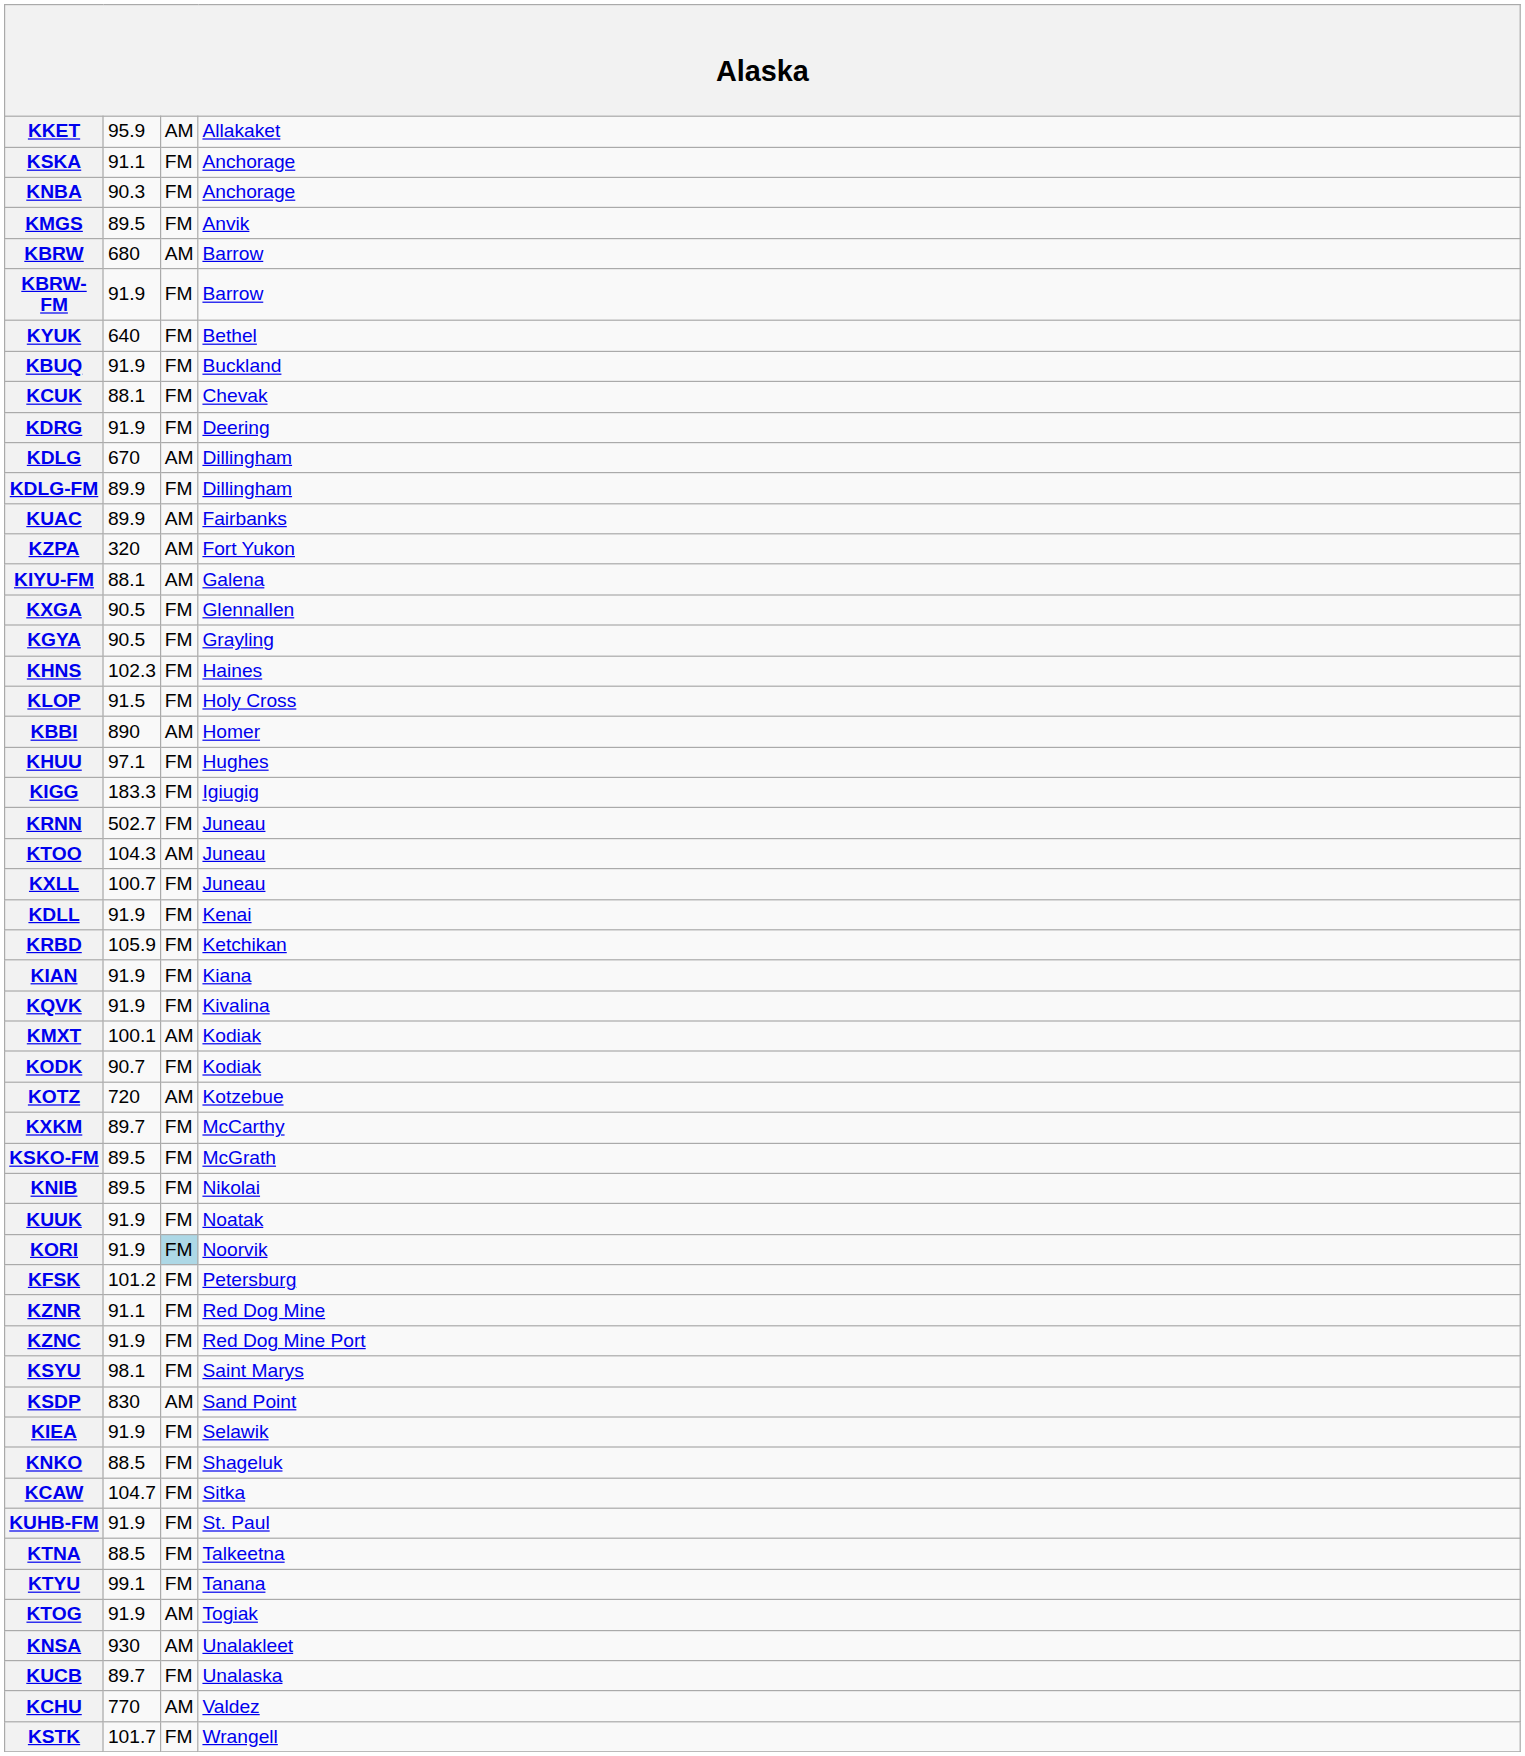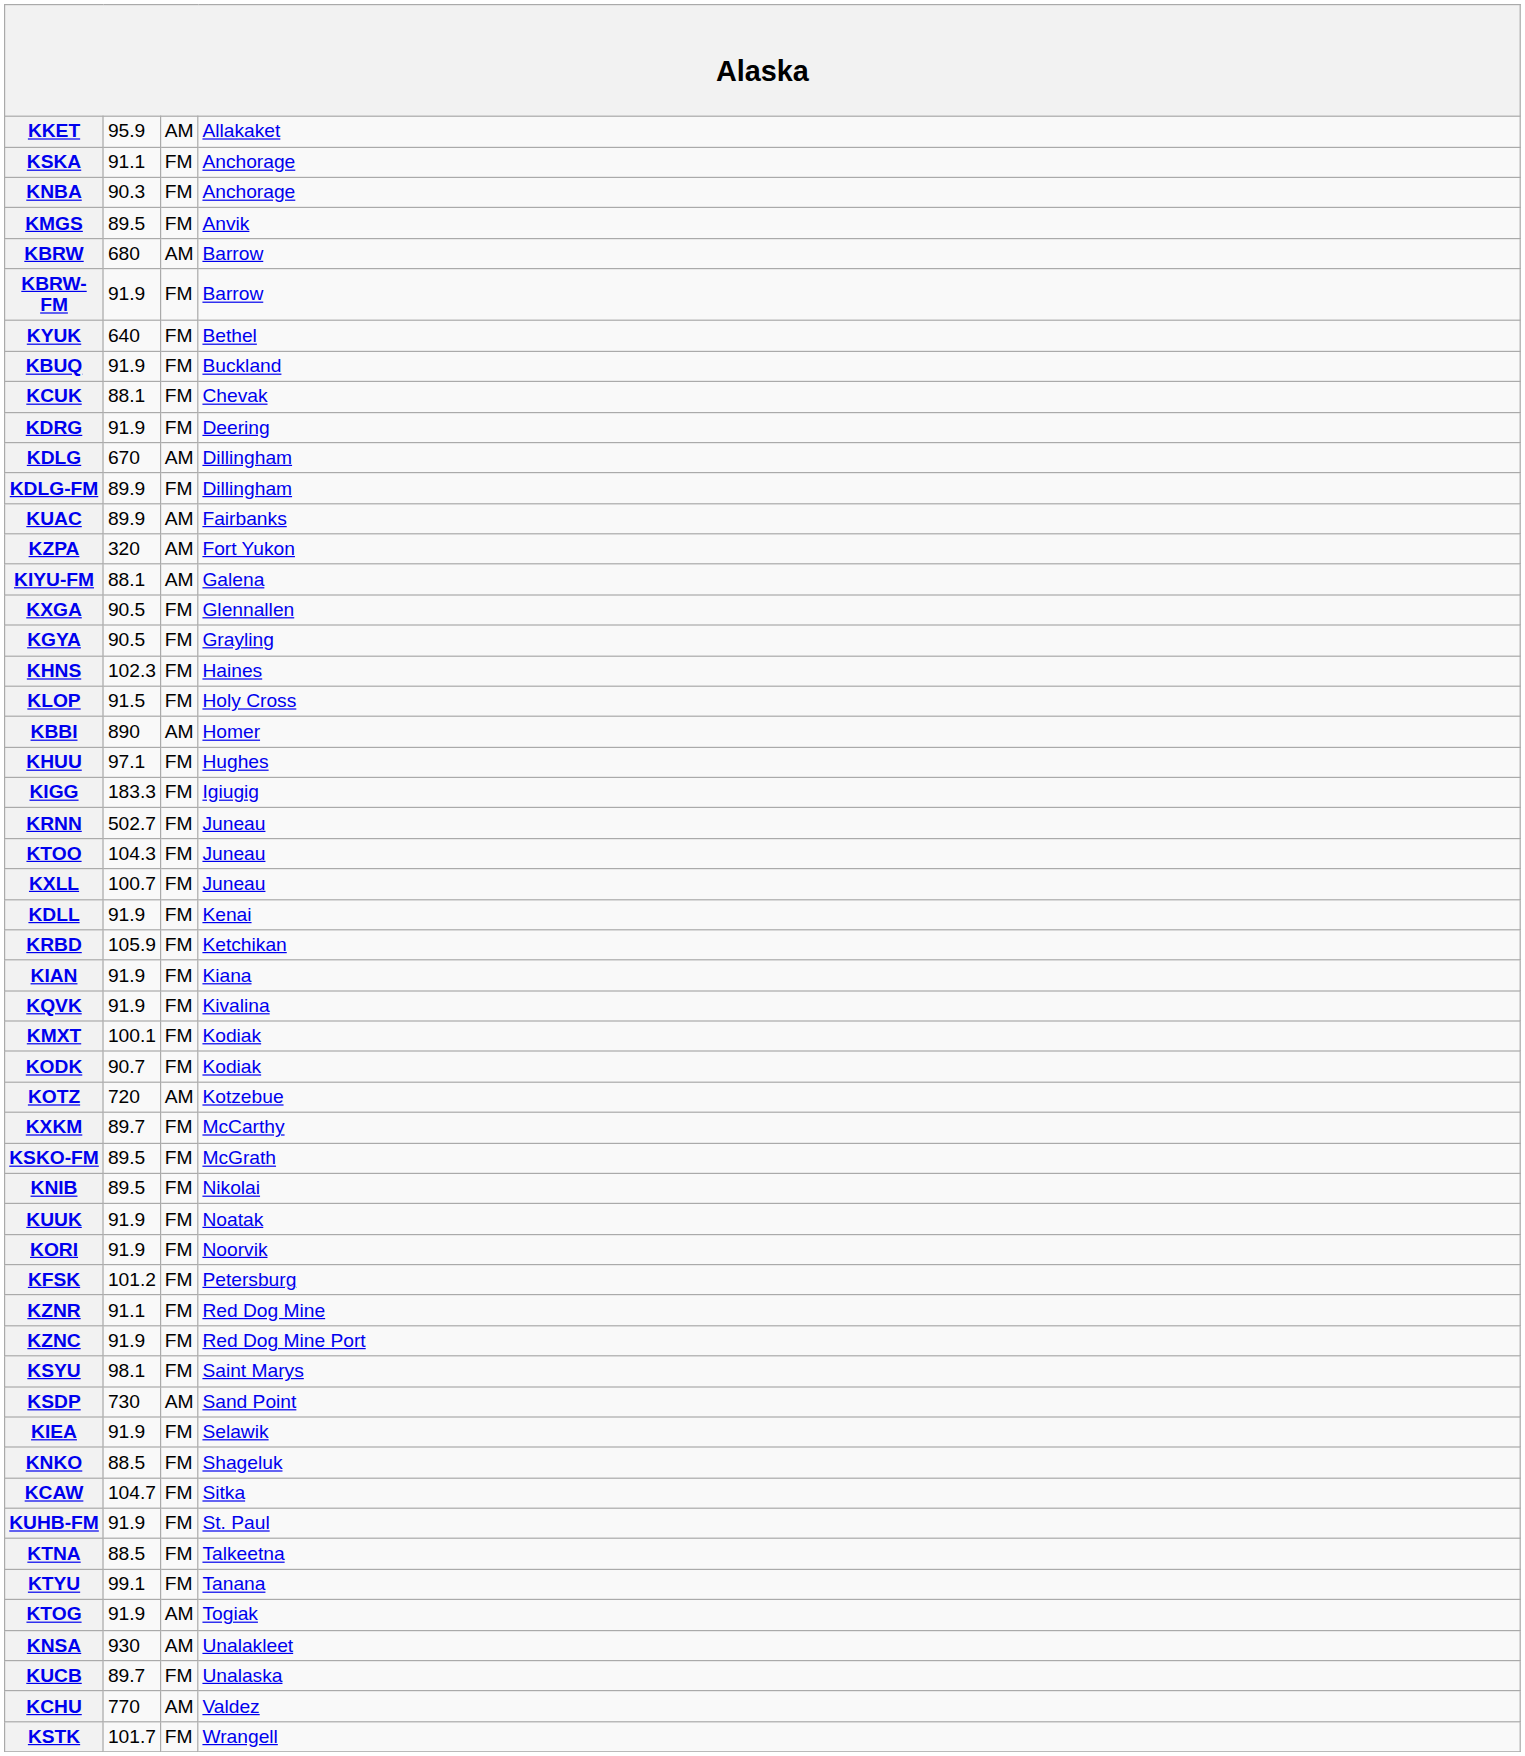(179, 853) AM -> (179, 853) FM
(179, 1036) AM -> (179, 1036) FM
(179, 1249) lightblue background -> (179, 1249) no background
(124, 1401) 830 -> (124, 1401) 730
